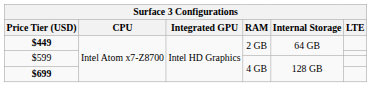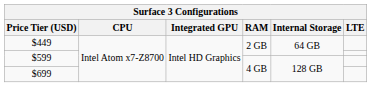(42, 43) bold -> (42, 43) normal
(42, 74) bold -> (42, 74) normal
